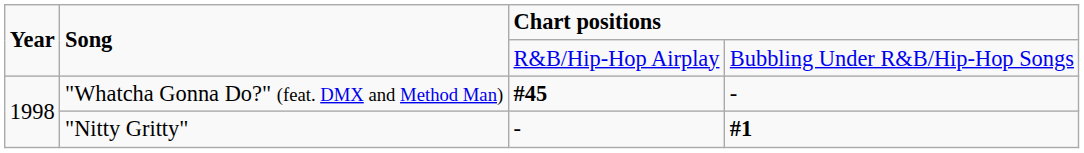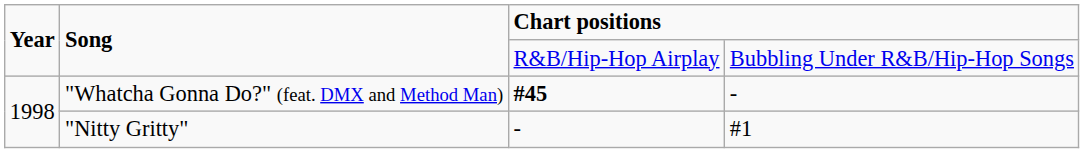(741, 128) bold -> (741, 128) normal
